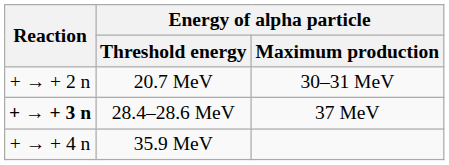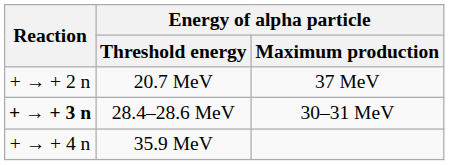(347, 81) 30–31 MeV -> (347, 81) 37 MeV
(347, 112) 37 MeV -> (347, 112) 30–31 MeV
